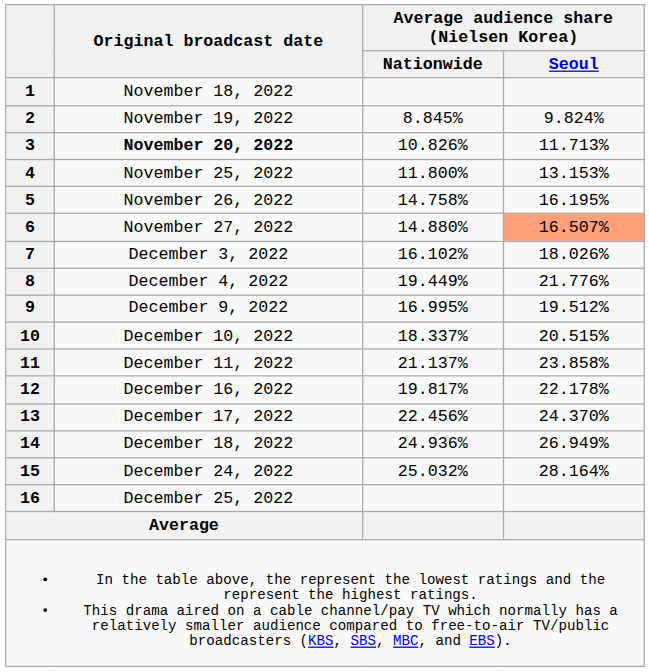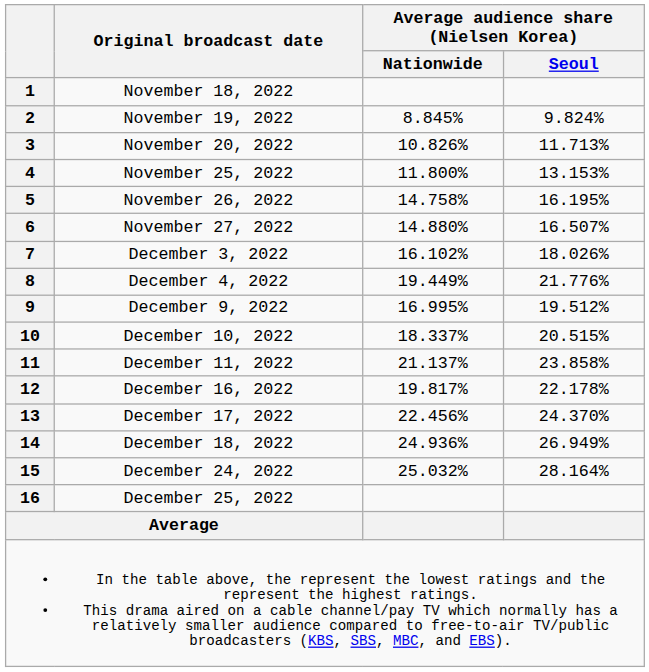(208, 146) bold -> (208, 146) normal
(574, 227) lightsalmon background -> (574, 227) no background
